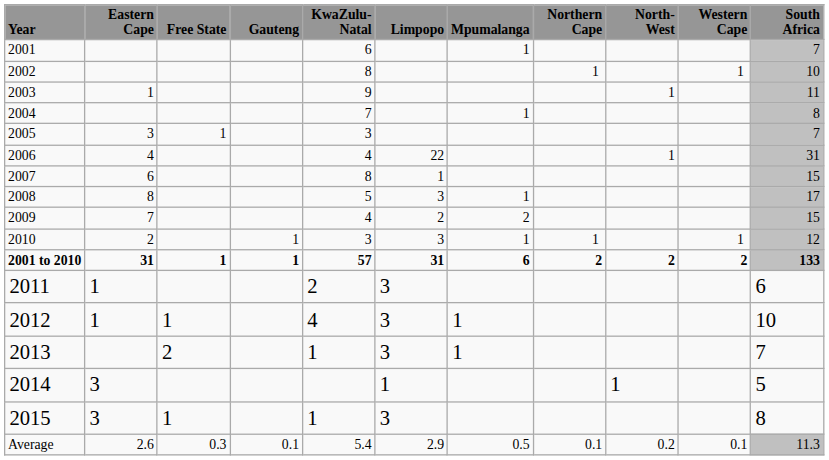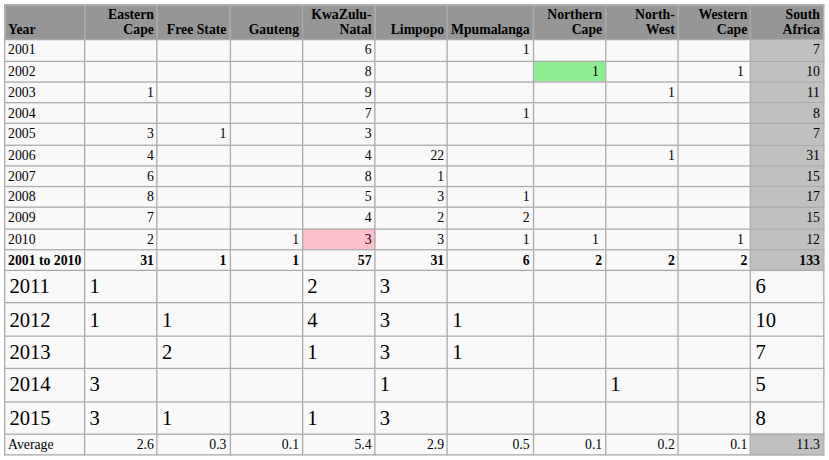(597, 71) no background -> (597, 71) lightgreen background
(368, 239) no background -> (368, 239) pink background
